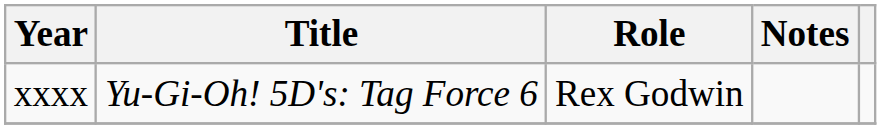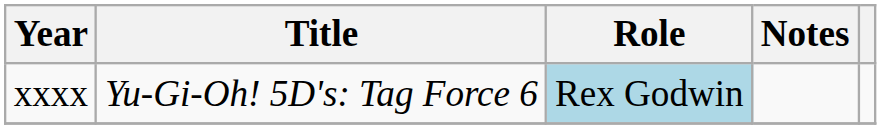(649, 92) no background -> (649, 92) lightblue background
